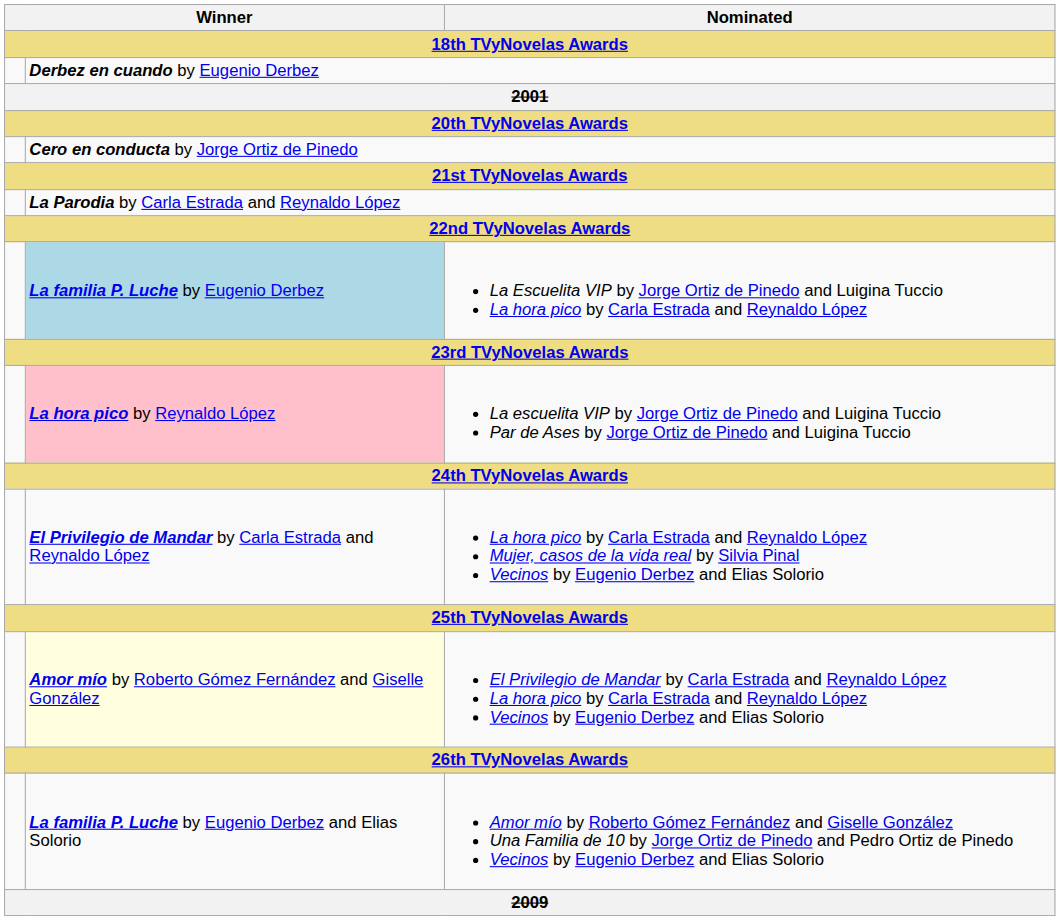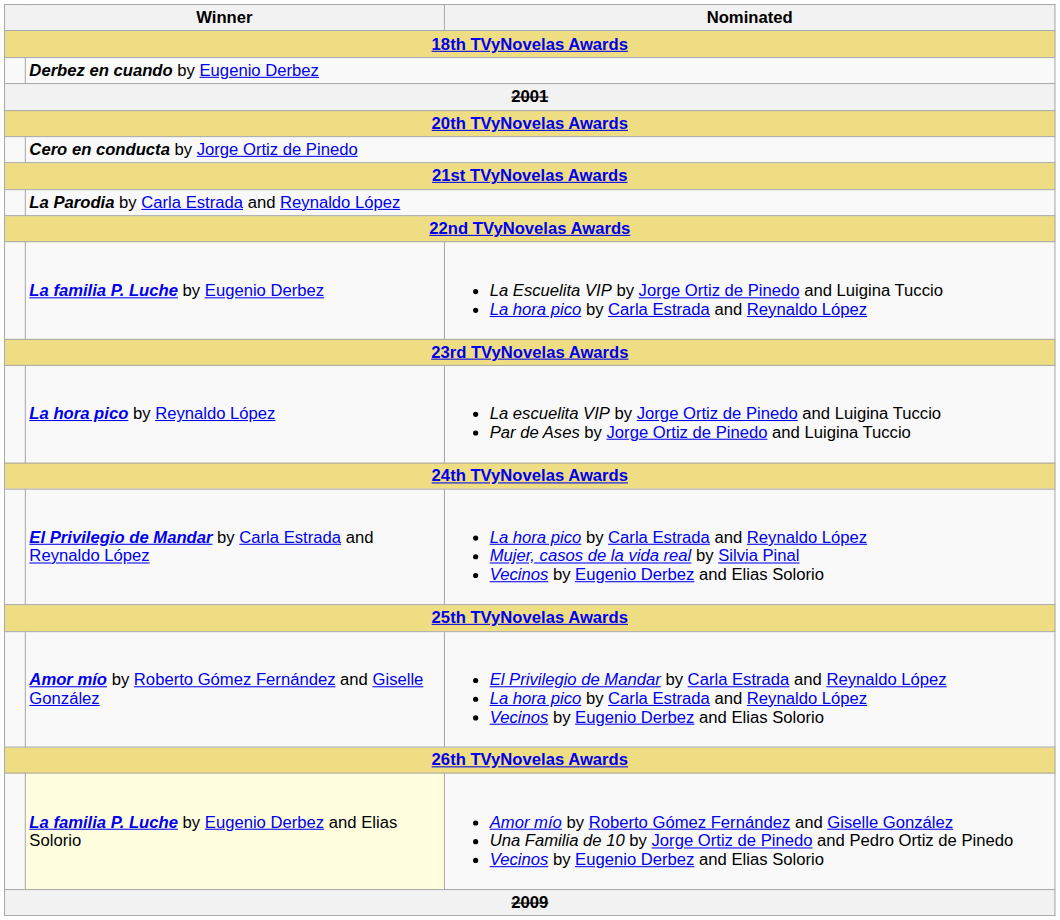(177, 290) lightblue background -> (177, 290) no background
(152, 414) pink background -> (152, 414) no background
(226, 689) lightyellow background -> (226, 689) no background
(213, 831) no background -> (213, 831) lightyellow background
